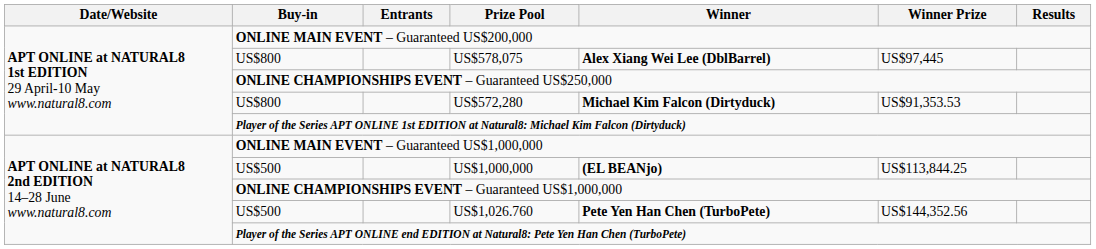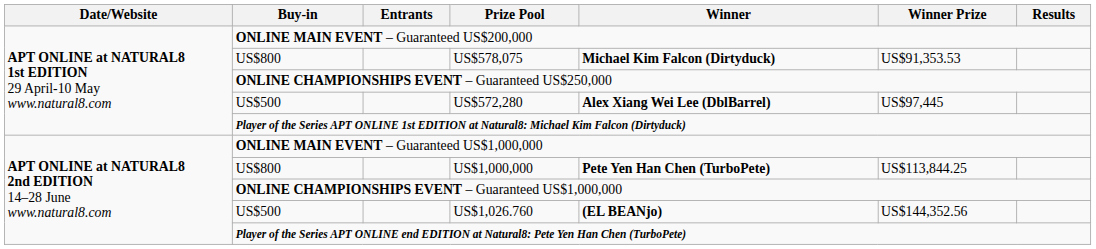(676, 59) Alex Xiang Wei Lee (DblBarrel) -> (679, 59) Michael Kim Falcon (Dirtyduck)
(912, 59) US$97,445 -> (921, 59) US$91,353.53
(258, 102) US$800 -> (258, 102) US$500
(679, 102) Michael Kim Falcon (Dirtyduck) -> (676, 102) Alex Xiang Wei Lee (DblBarrel)
(921, 102) US$91,353.53 -> (912, 102) US$97,445
(258, 168) US$500 -> (258, 168) US$800
(622, 168) (EL BEANjo) -> (676, 168) Pete Yen Han Chen (TurboPete)
(676, 211) Pete Yen Han Chen (TurboPete) -> (622, 211) (EL BEANjo)
